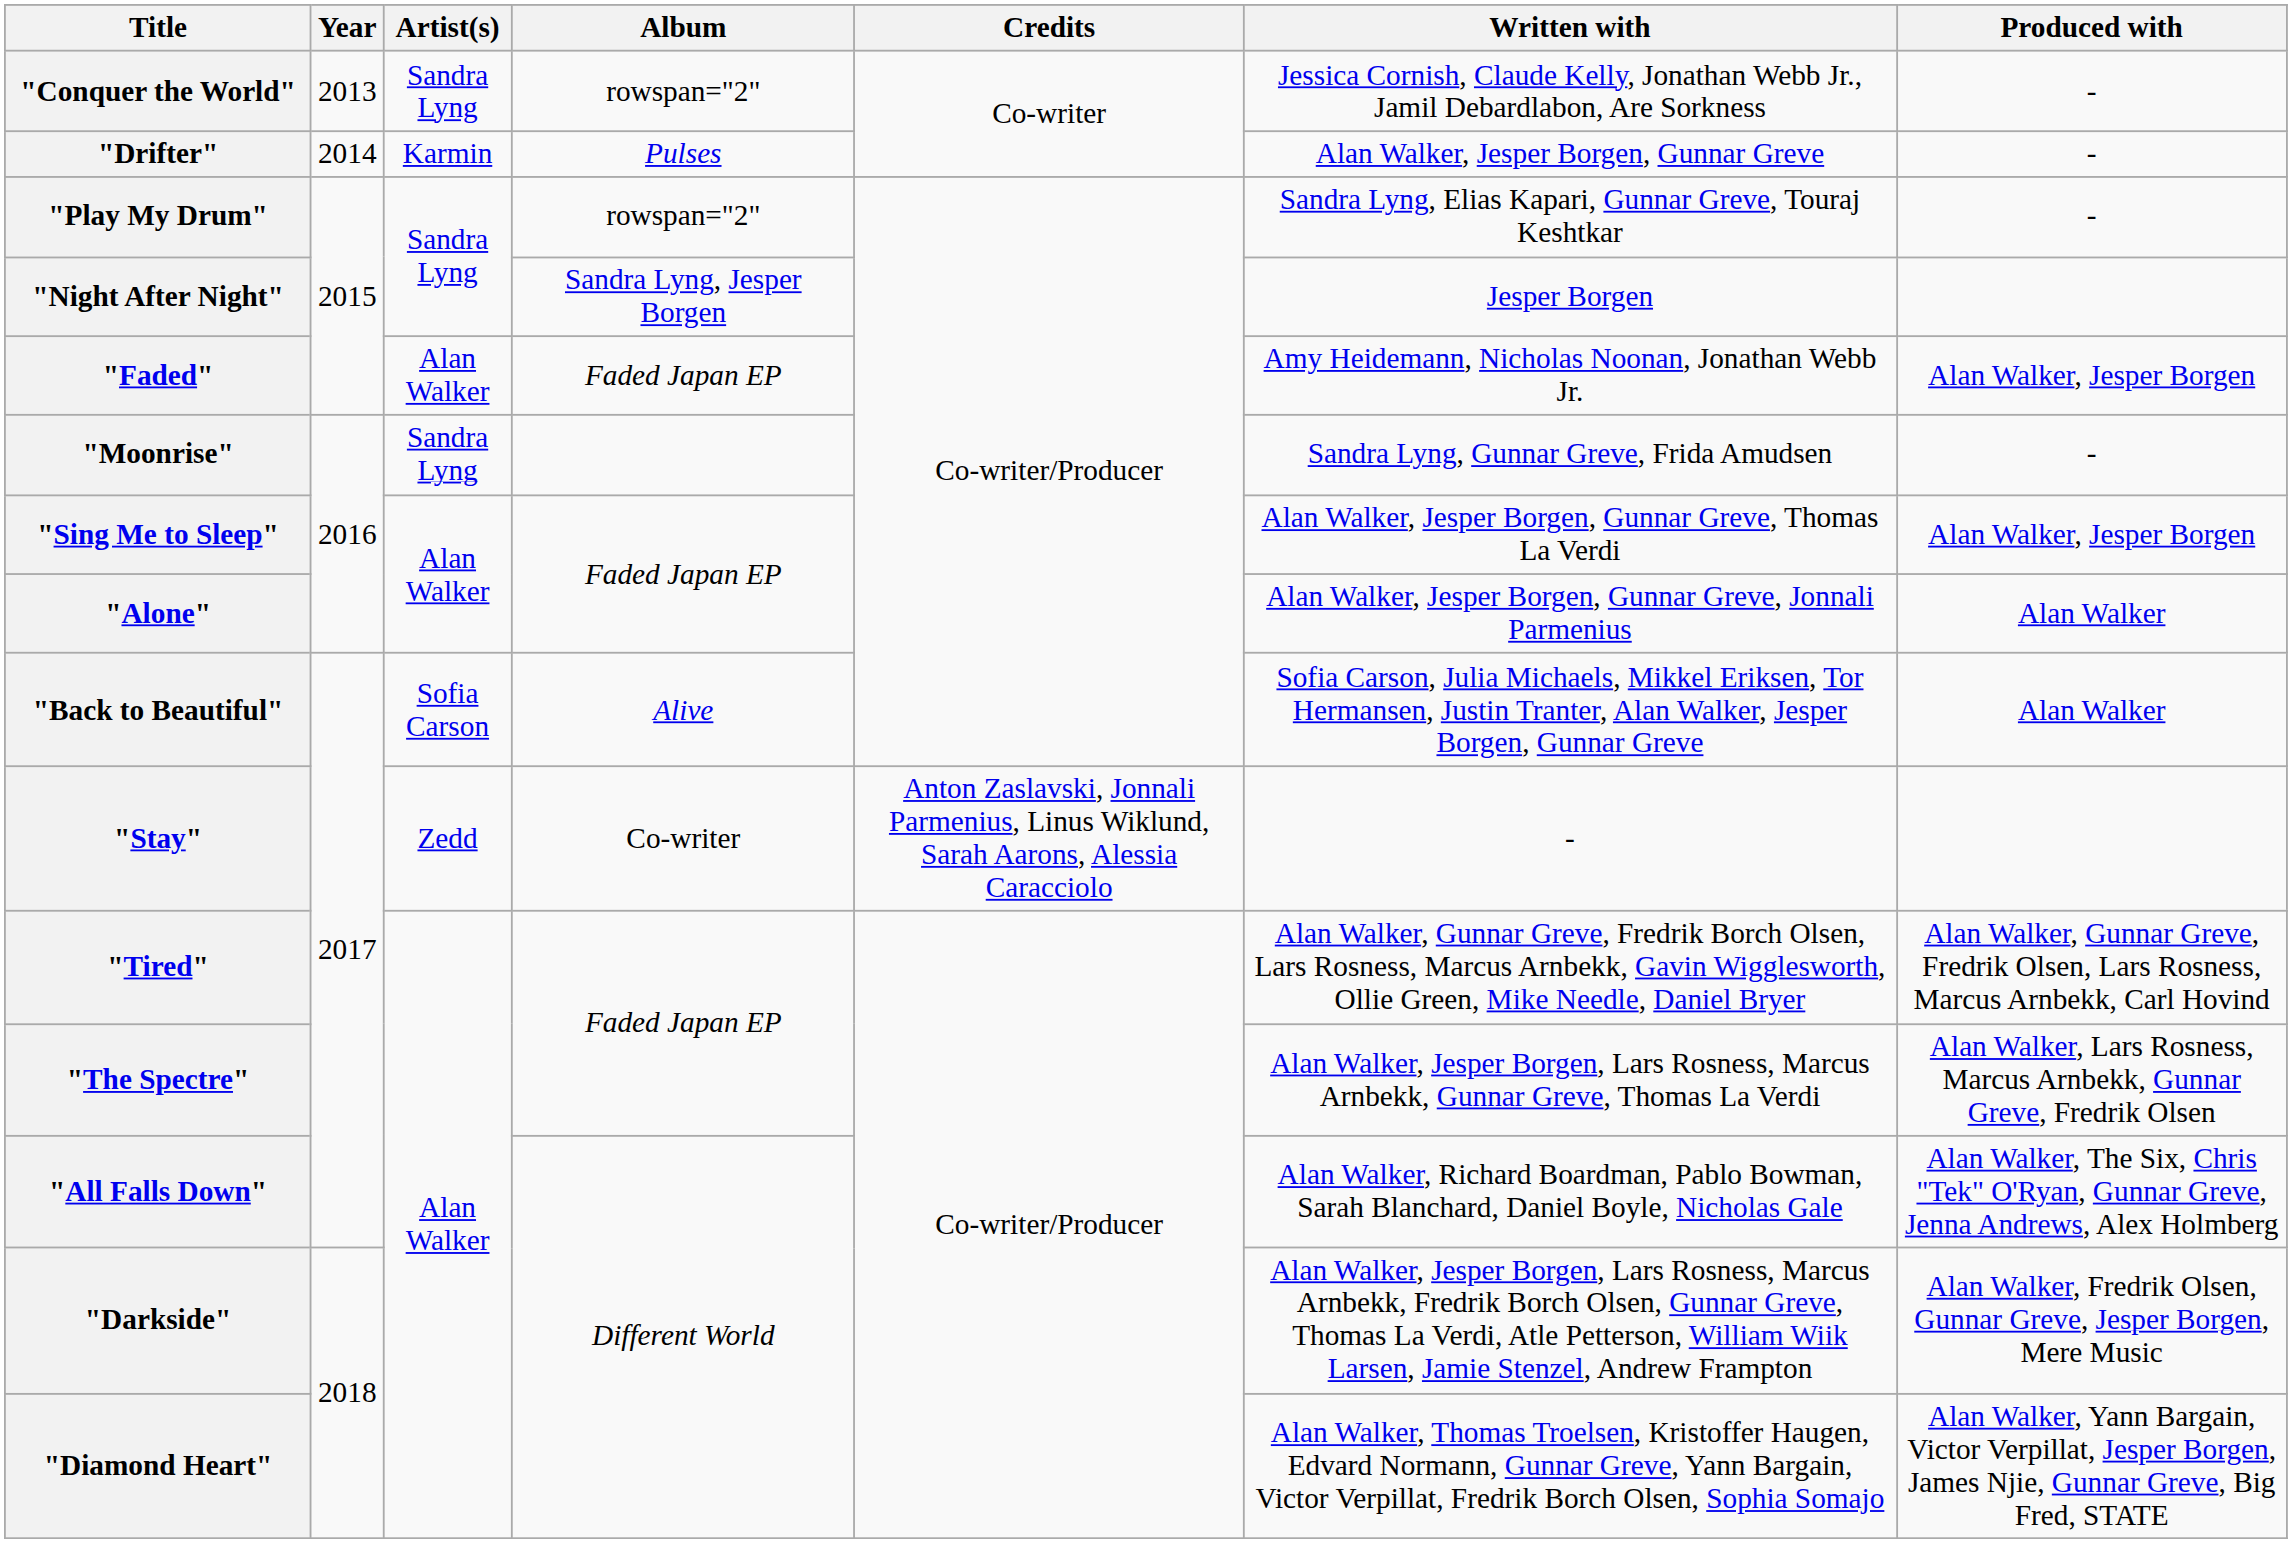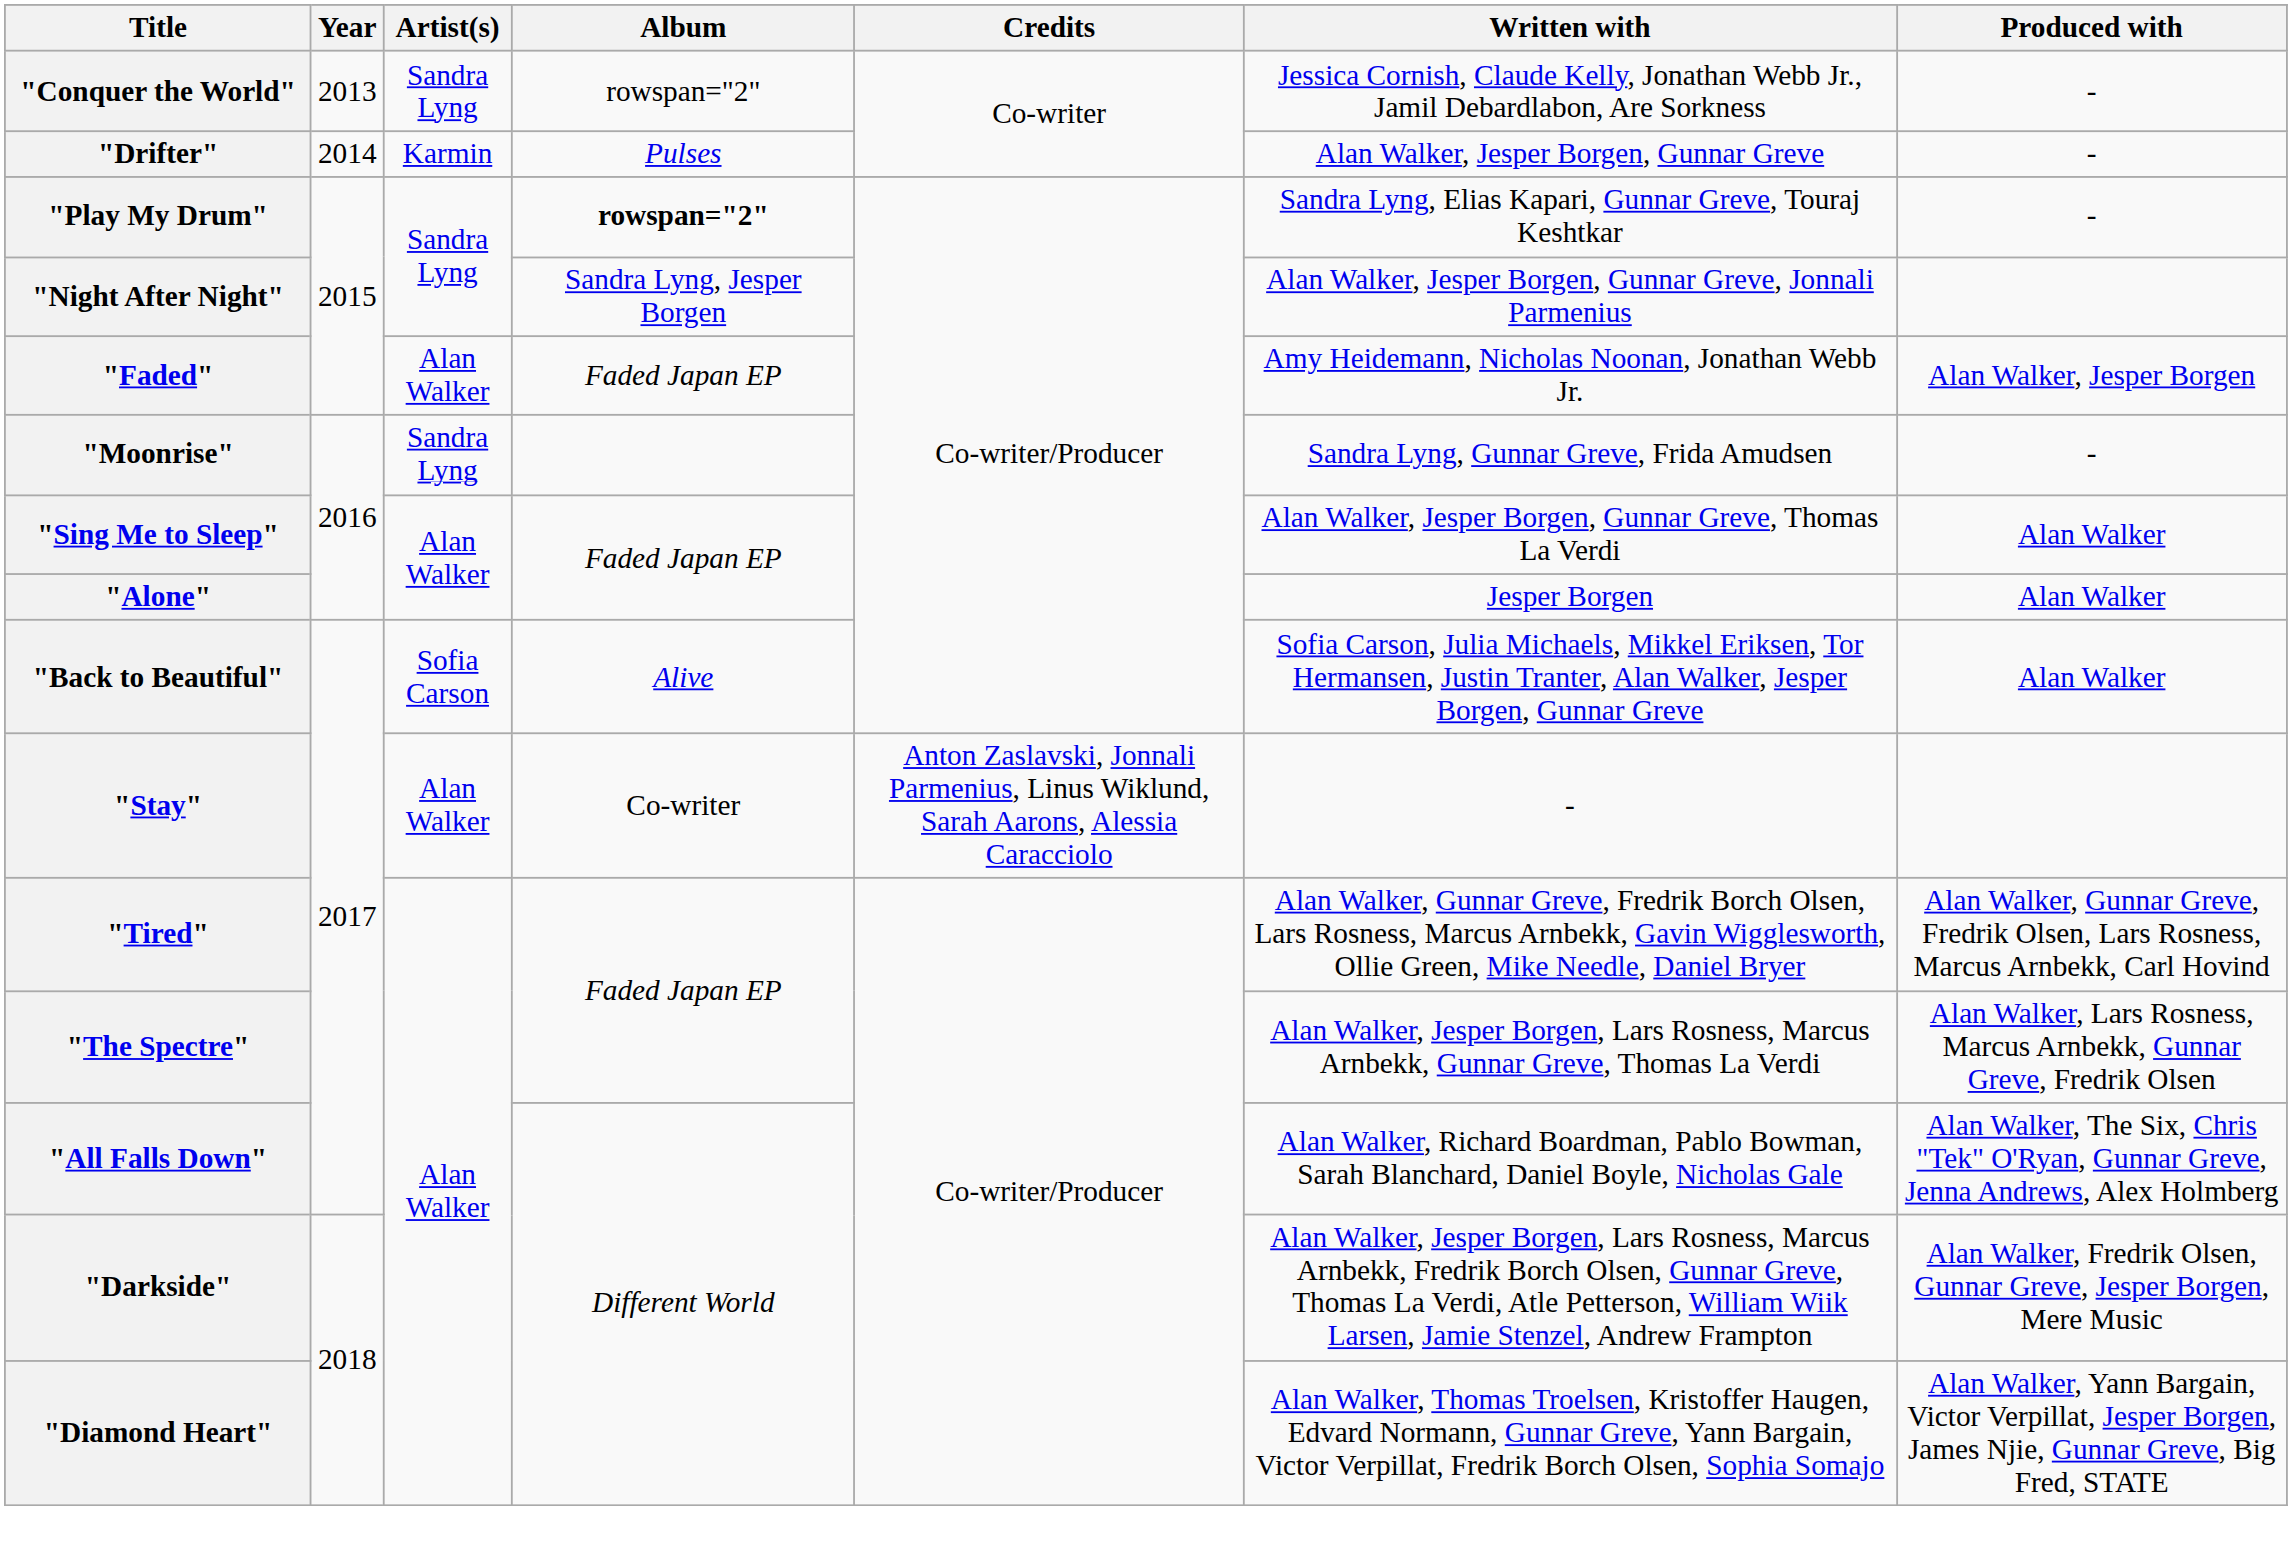(683, 216) normal -> (683, 216) bold
(1570, 295) Jesper Borgen -> (1570, 295) Alan Walker, Jesper Borgen, Gunnar Greve, Jonnali Parmenius
(2092, 533) Alan Walker, Jesper Borgen -> (2092, 533) Alan Walker
(1570, 613) Alan Walker, Jesper Borgen, Gunnar Greve, Jonnali Parmenius -> (1570, 596) Jesper Borgen
(448, 837) Zedd -> (448, 805) Alan Walker
